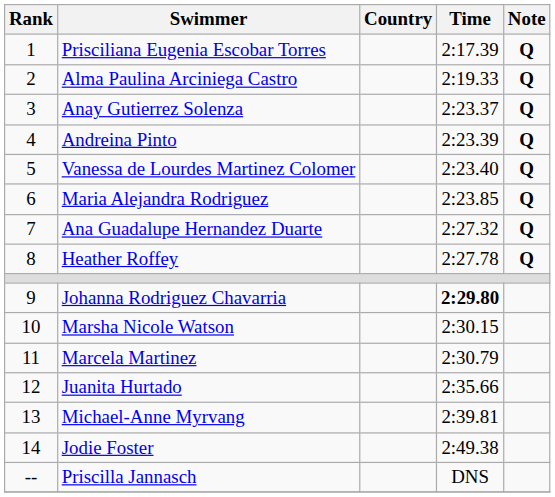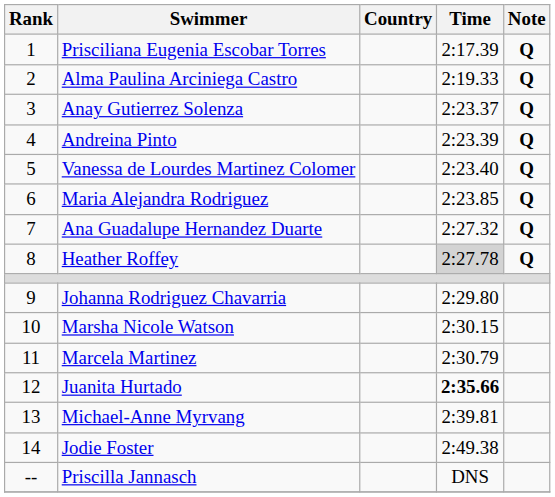(470, 259) no background -> (470, 259) lightgrey background
(470, 297) bold -> (470, 297) normal
(470, 387) normal -> (470, 387) bold
